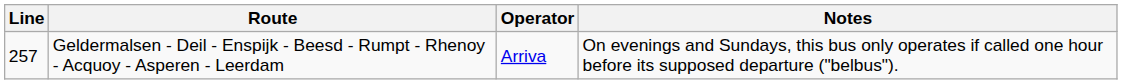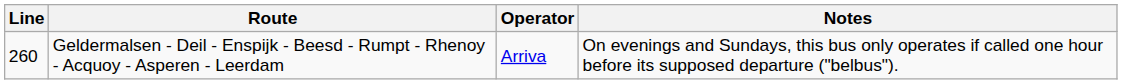(23, 55) 257 -> (23, 55) 260
